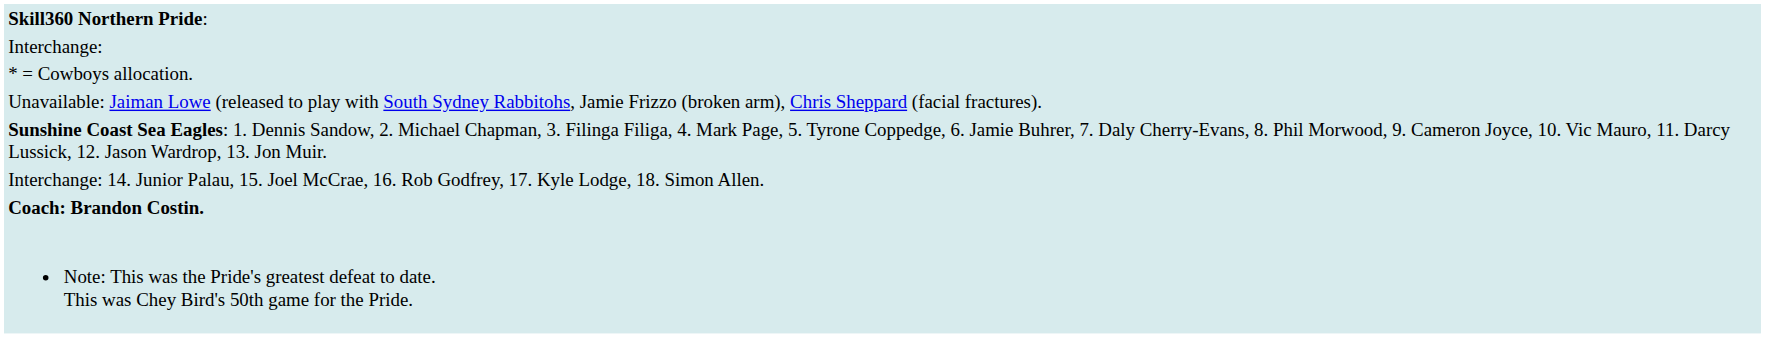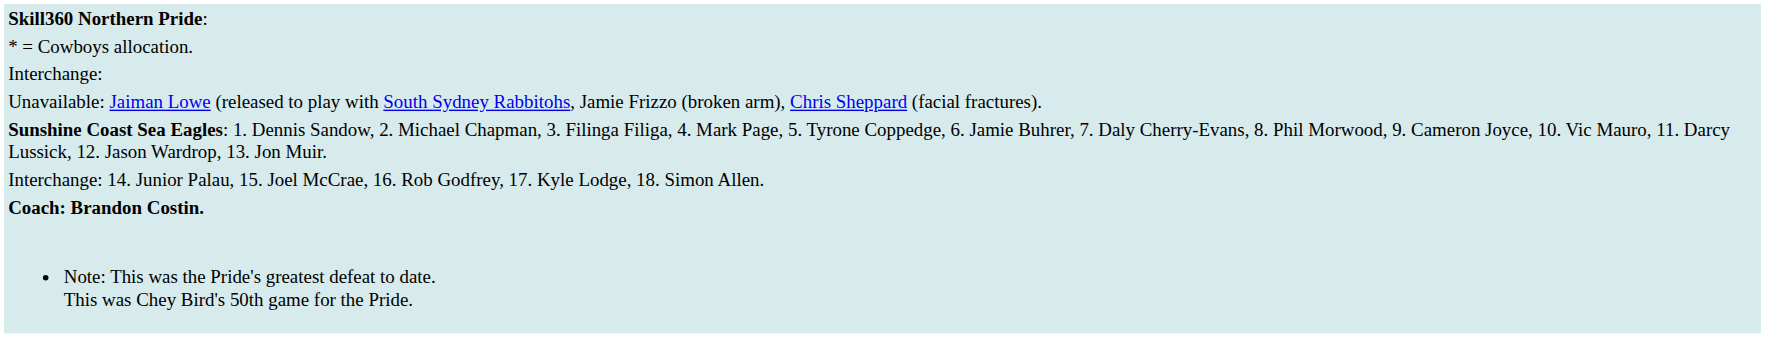(55, 46) Interchange: -> (101, 46) * = Cowboys allocation.
(101, 74) * = Cowboys allocation. -> (55, 74) Interchange:
